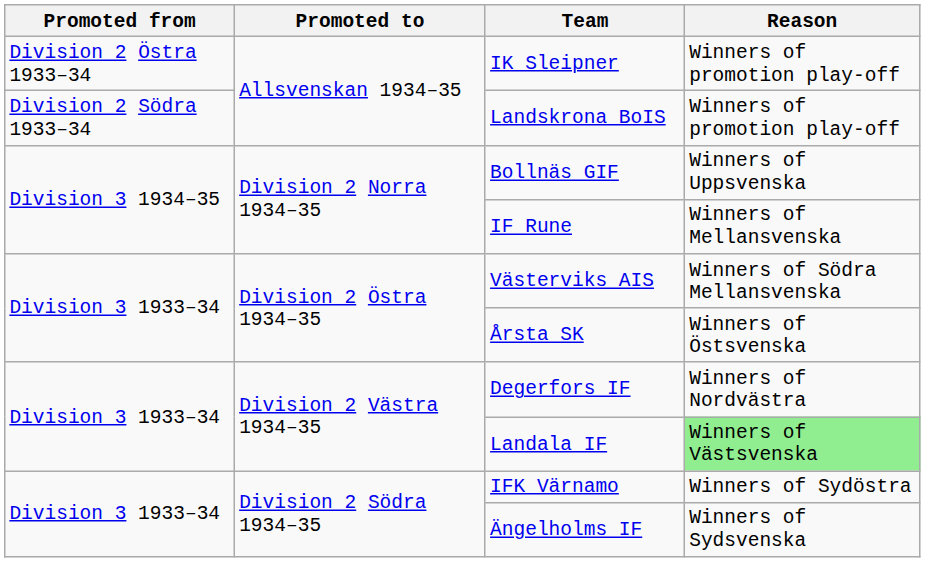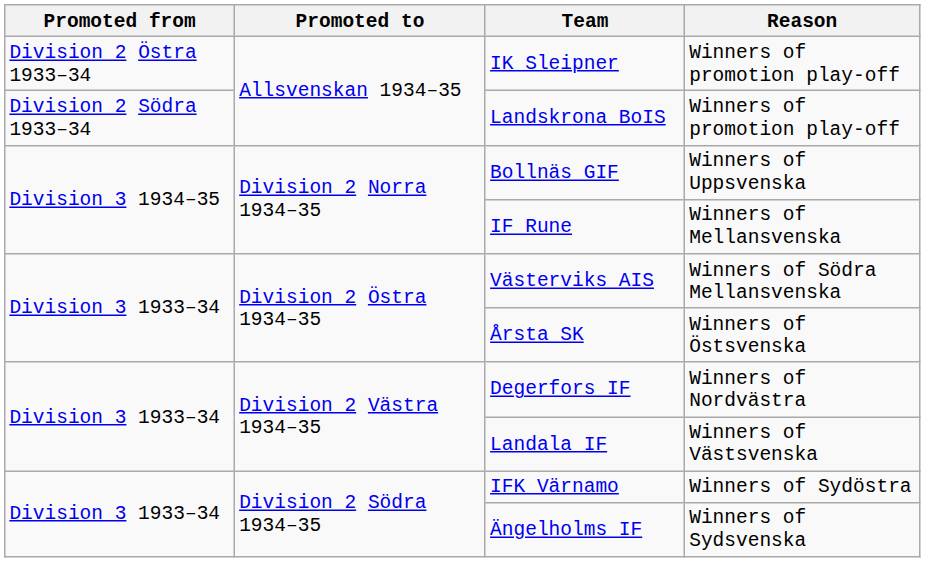(754, 444) lightgreen background -> (754, 444) no background
